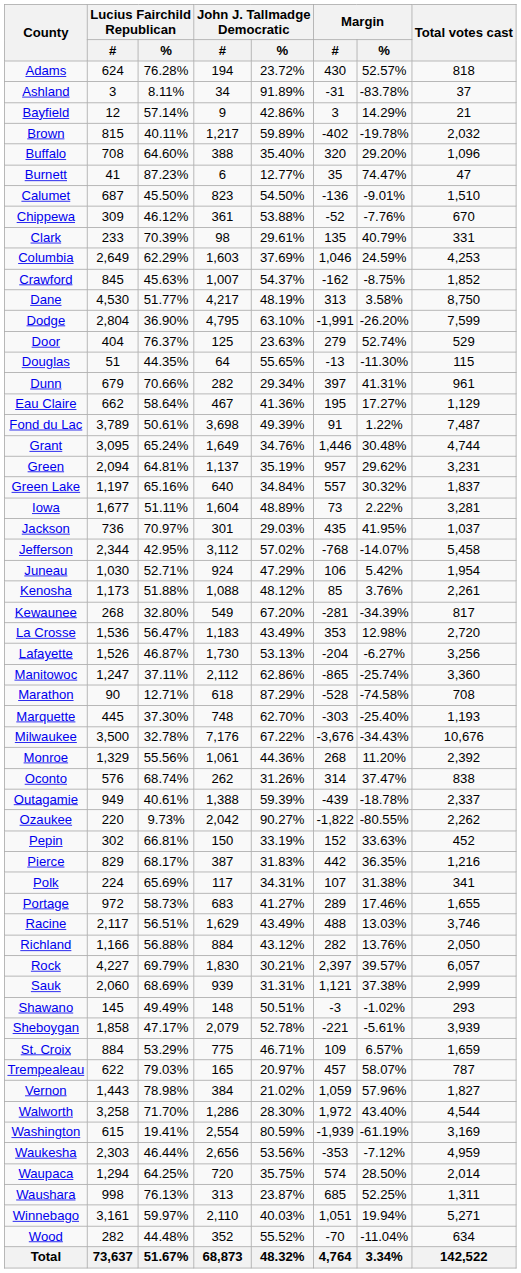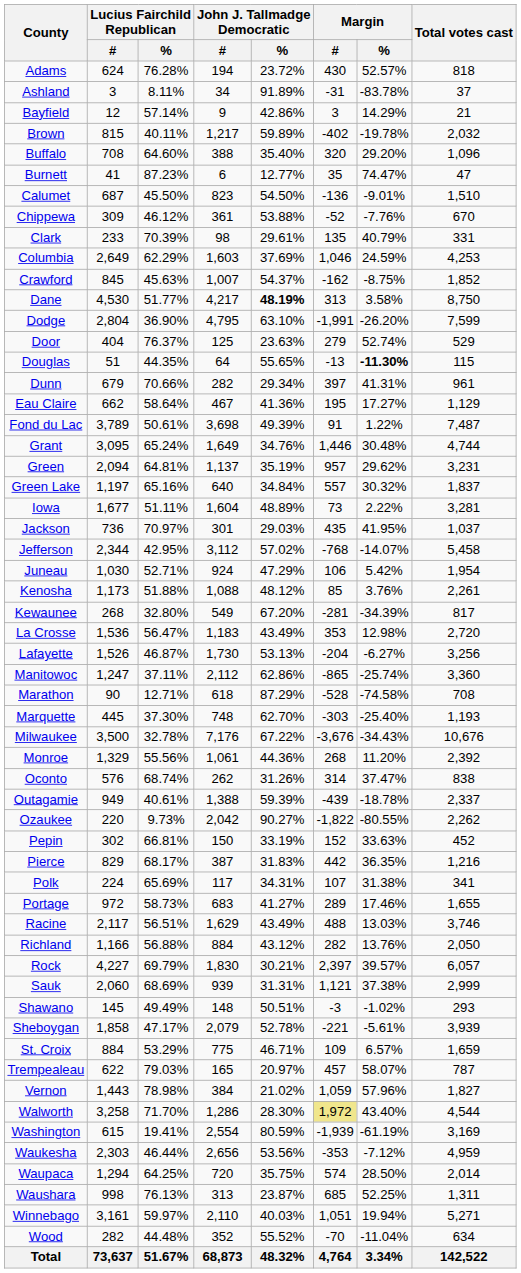(282, 300) normal -> (282, 300) bold
(384, 362) normal -> (384, 362) bold
(335, 1111) no background -> (335, 1111) khaki background
